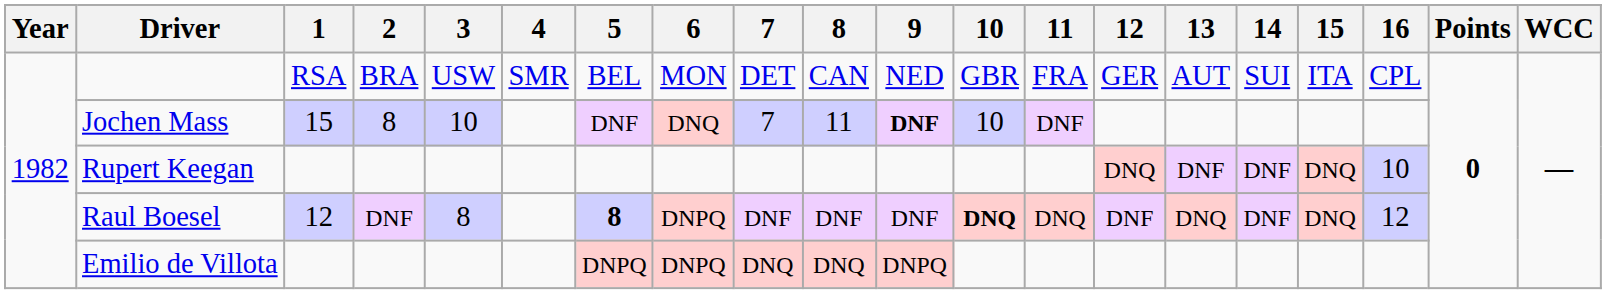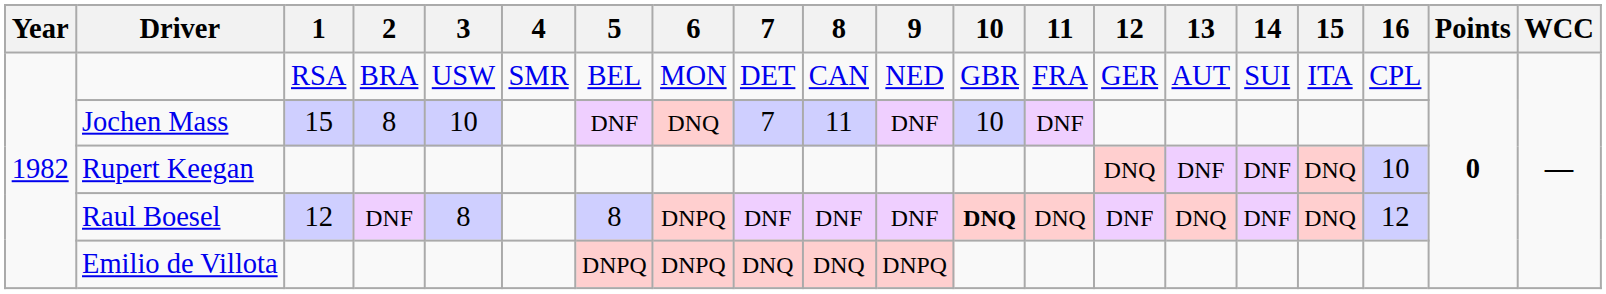(915, 122) bold -> (915, 124) normal
(614, 216) bold -> (614, 216) normal
